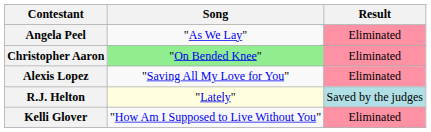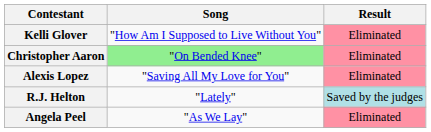rows swapped: (56, 117) <-> (56, 35)
(215, 96) lightyellow background -> (215, 96) no background
